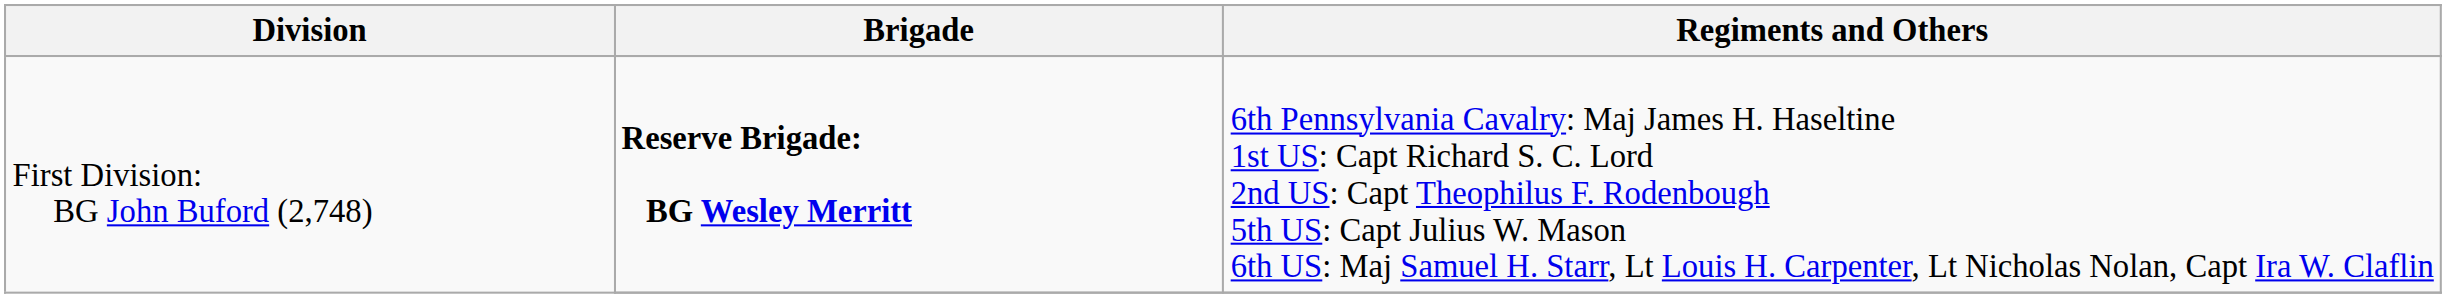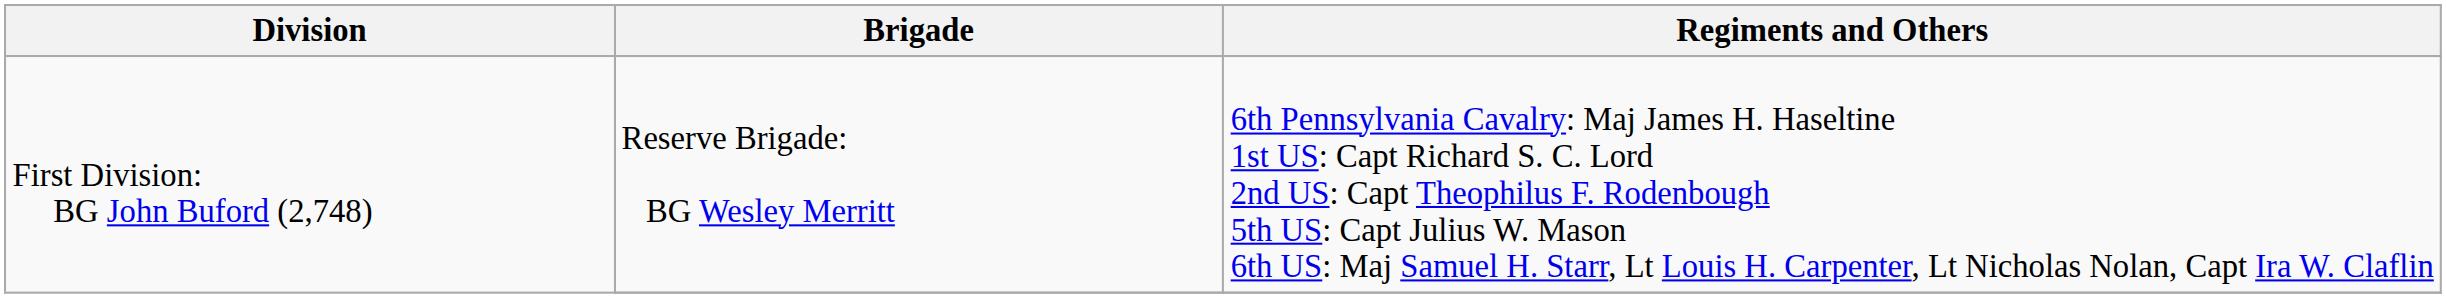(767, 173) bold -> (758, 173) normal
